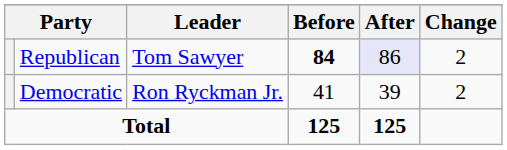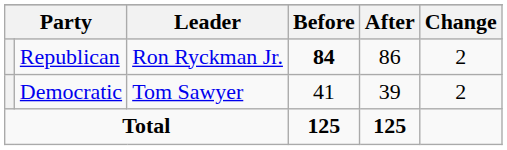(188, 56) Tom Sawyer -> (208, 56) Ron Ryckman Jr.
(390, 56) lavender background -> (390, 56) no background
(208, 91) Ron Ryckman Jr. -> (188, 91) Tom Sawyer
